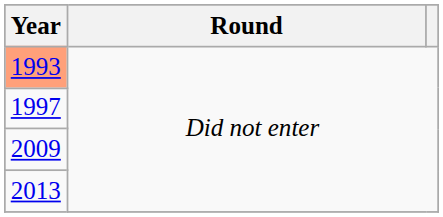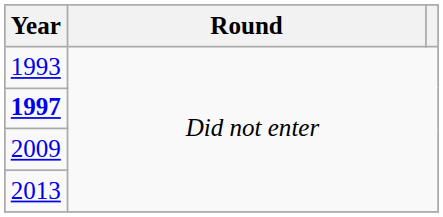(36, 66) lightsalmon background -> (36, 66) no background
(36, 108) normal -> (36, 108) bold
